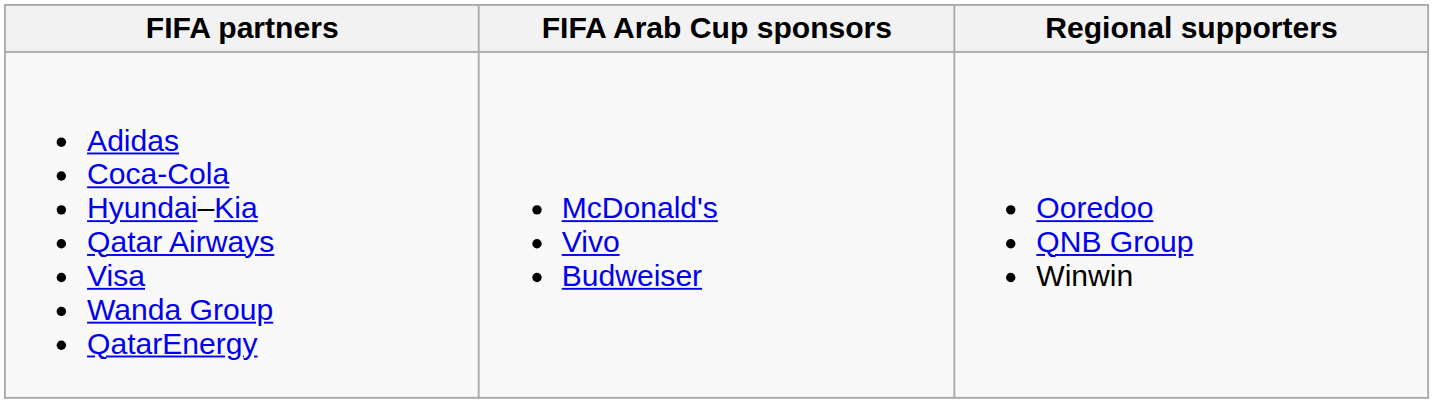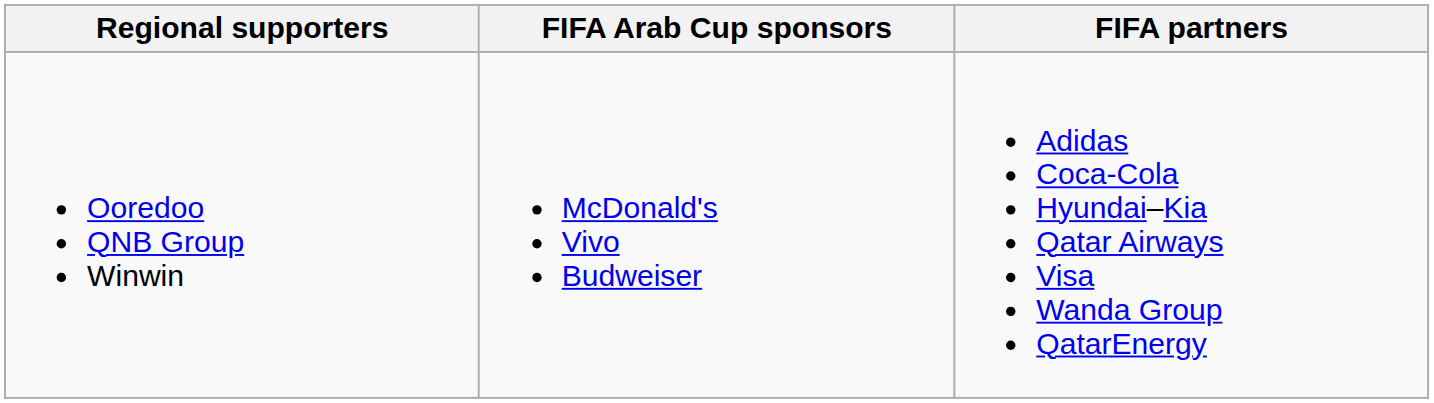columns swapped: (242, 28) <-> (1191, 28)
